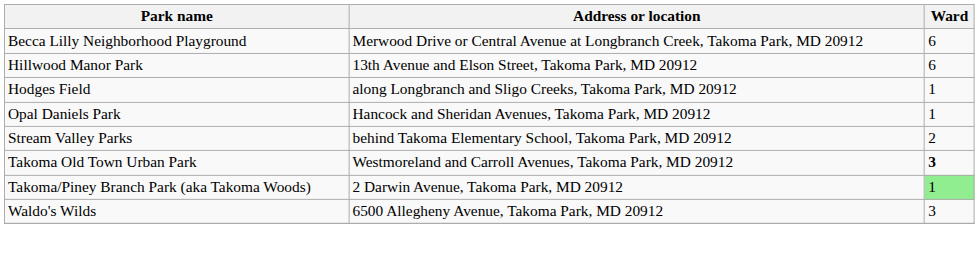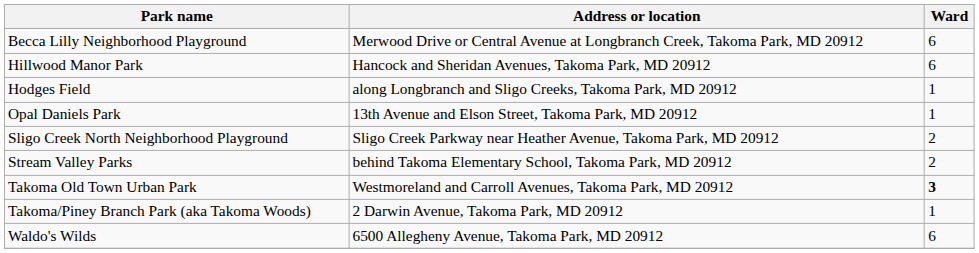(525, 65) 13th Avenue and Elson Street, Takoma Park, MD 20912 -> (531, 65) Hancock and Sheridan Avenues, Takoma Park, MD 20912
(531, 114) Hancock and Sheridan Avenues, Takoma Park, MD 20912 -> (525, 114) 13th Avenue and Elson Street, Takoma Park, MD 20912
+ row: (148, 138)
(932, 187) lightgreen background -> (932, 211) no background
(932, 211) 3 -> (932, 235) 6
